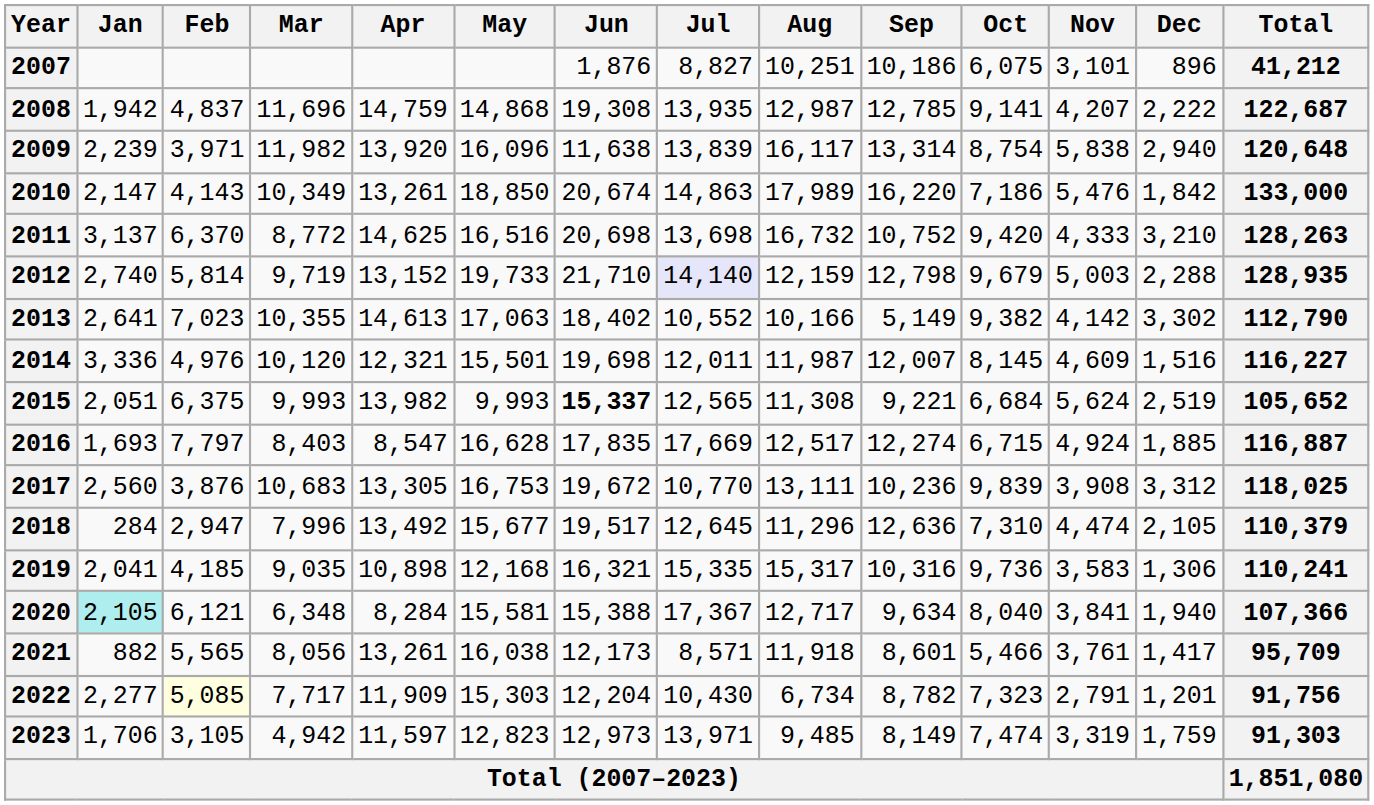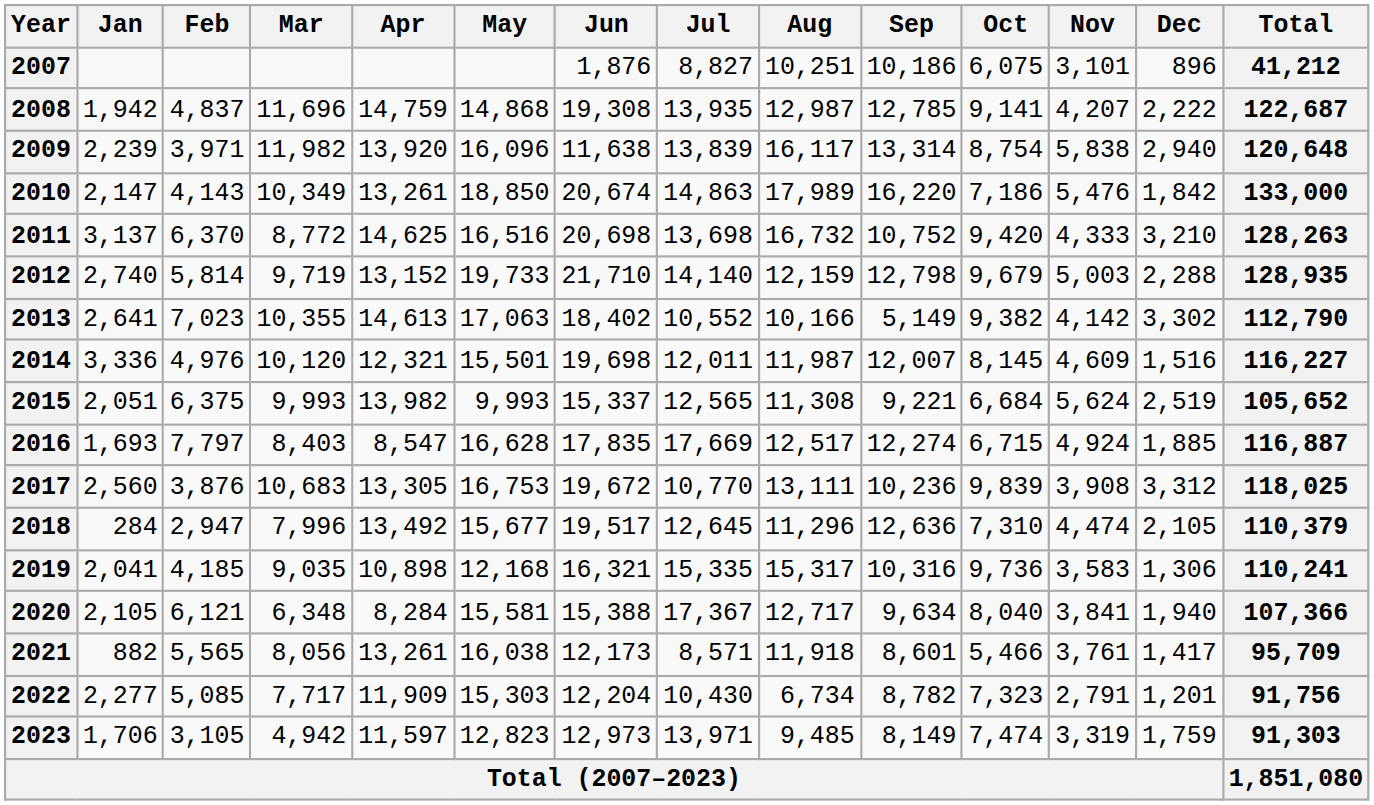(708, 277) lavender background -> (708, 277) no background
(606, 402) bold -> (606, 402) normal
(120, 612) paleturquoise background -> (120, 612) no background
(207, 696) lightyellow background -> (207, 696) no background
